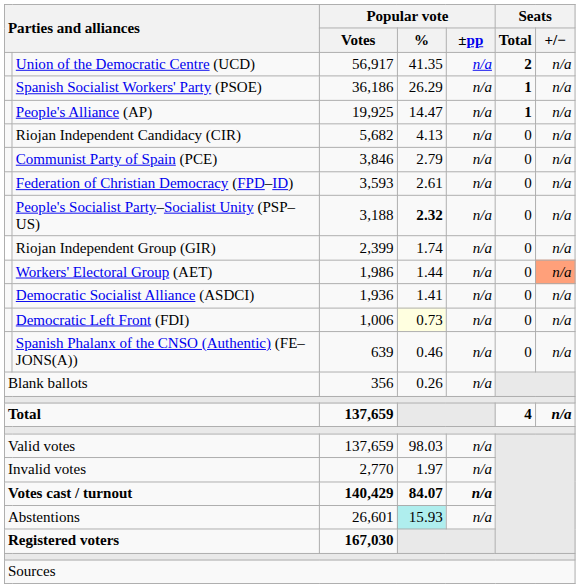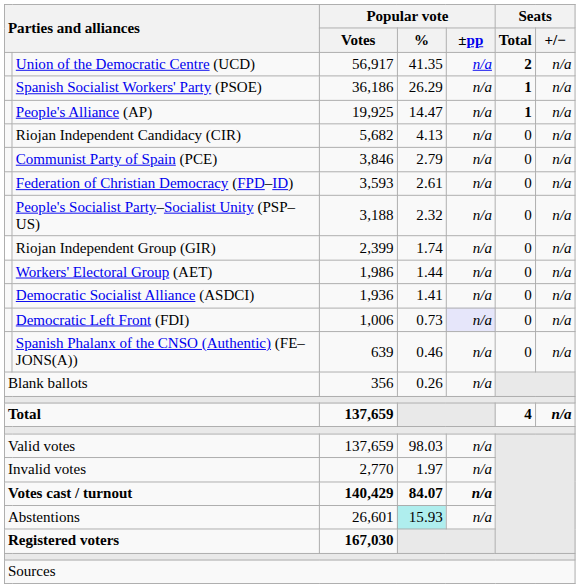(430, 215) bold -> (430, 215) normal
(562, 271) lightsalmon background -> (562, 271) no background
(430, 319) lightyellow background -> (430, 319) no background
(482, 319) no background -> (482, 319) lavender background
